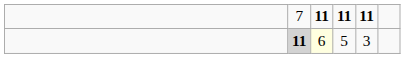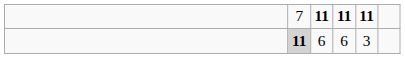(322, 41) lightyellow background -> (322, 41) no background
(344, 41) 5 -> (344, 41) 6
